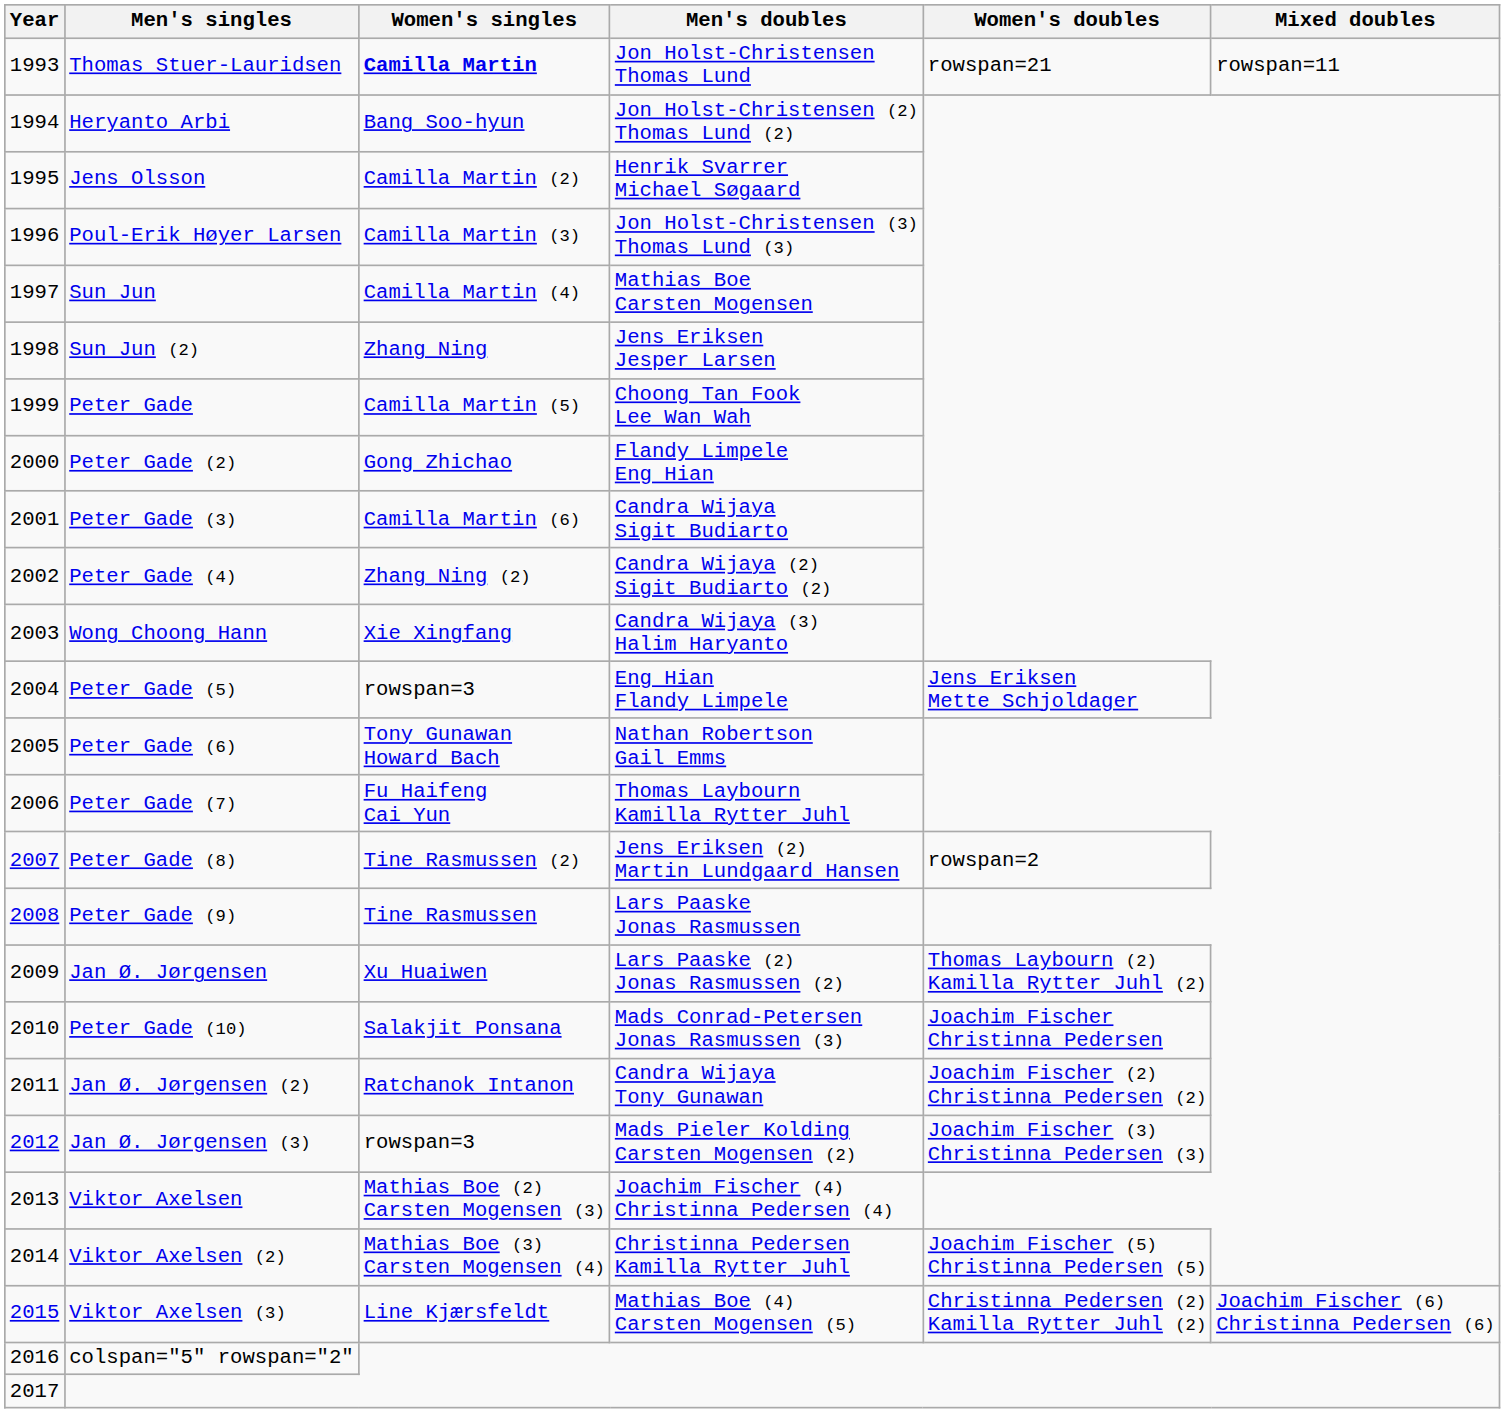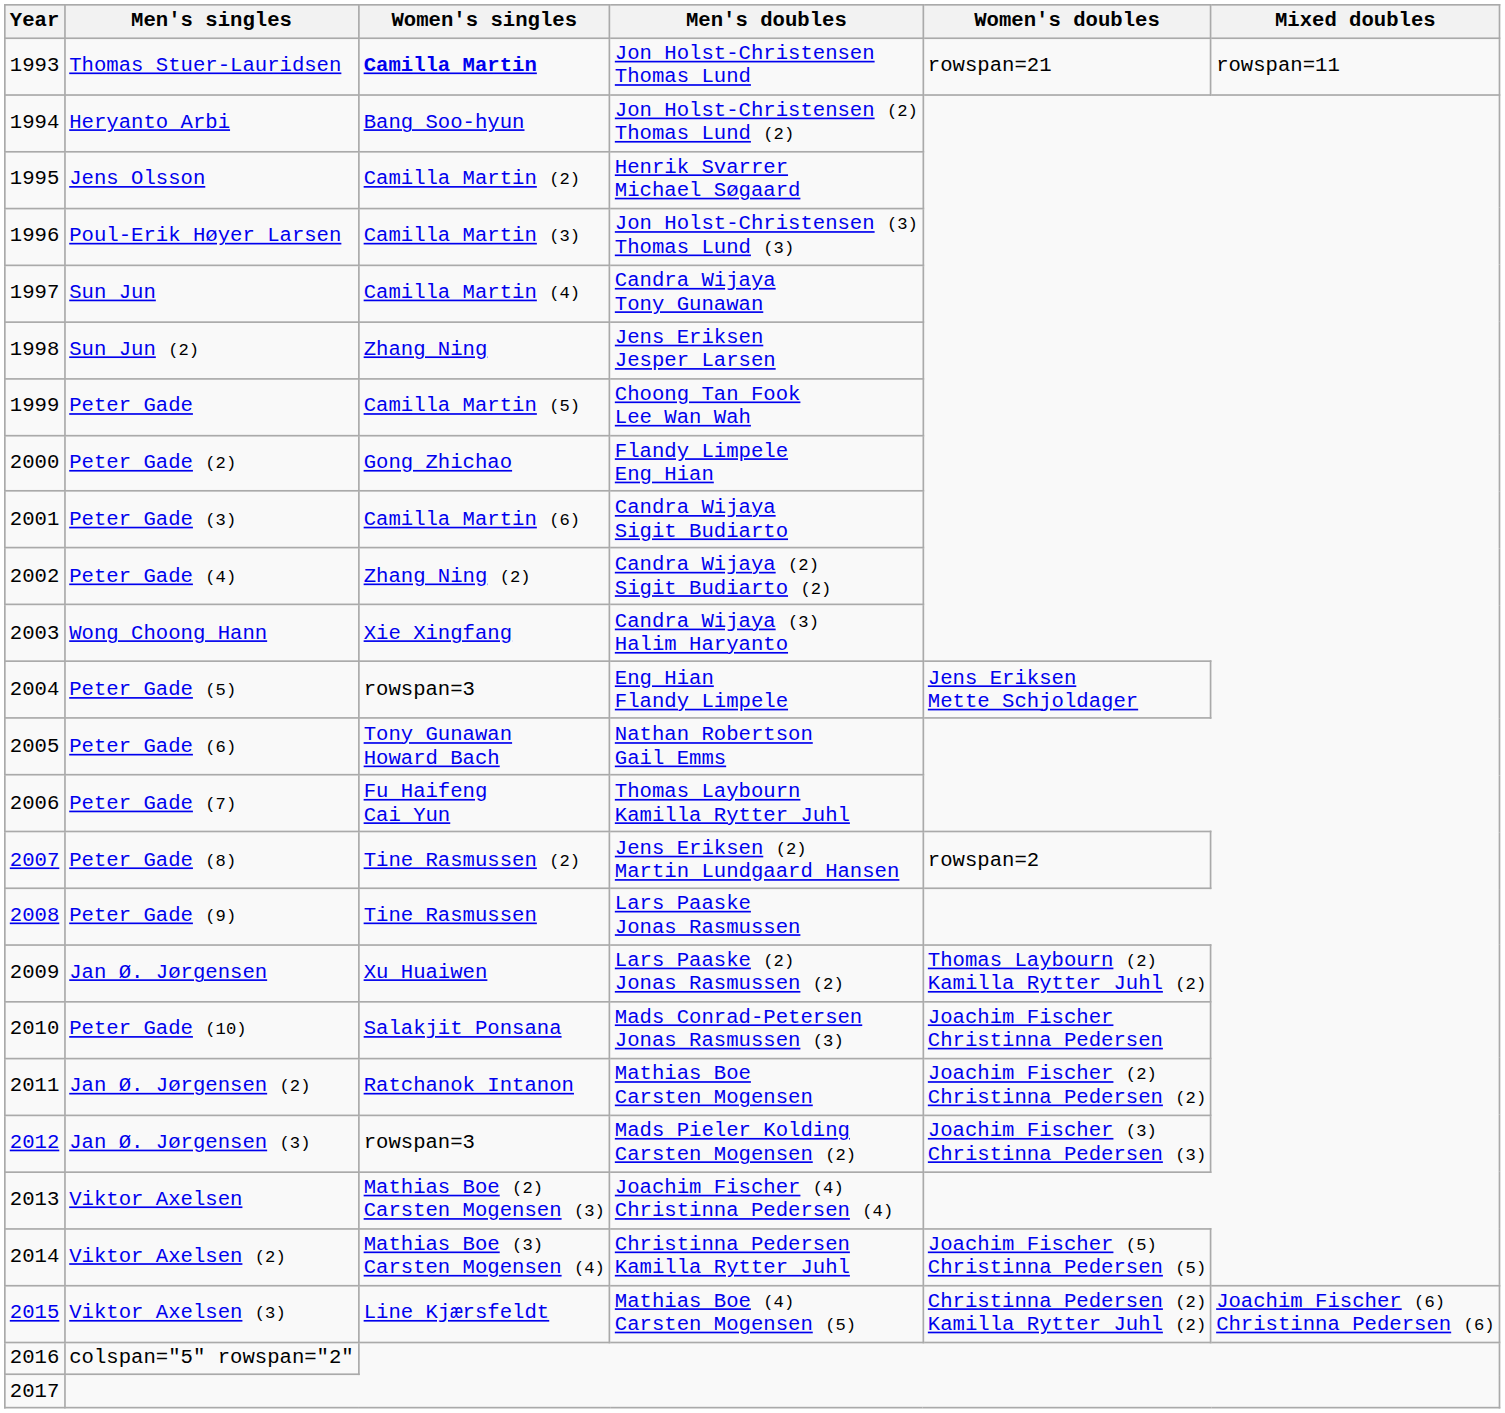(714, 294) Mathias Boe Carsten Mogensen -> (695, 294) Candra Wijaya Tony Gunawan
(695, 1087) Candra Wijaya Tony Gunawan -> (714, 1087) Mathias Boe Carsten Mogensen
